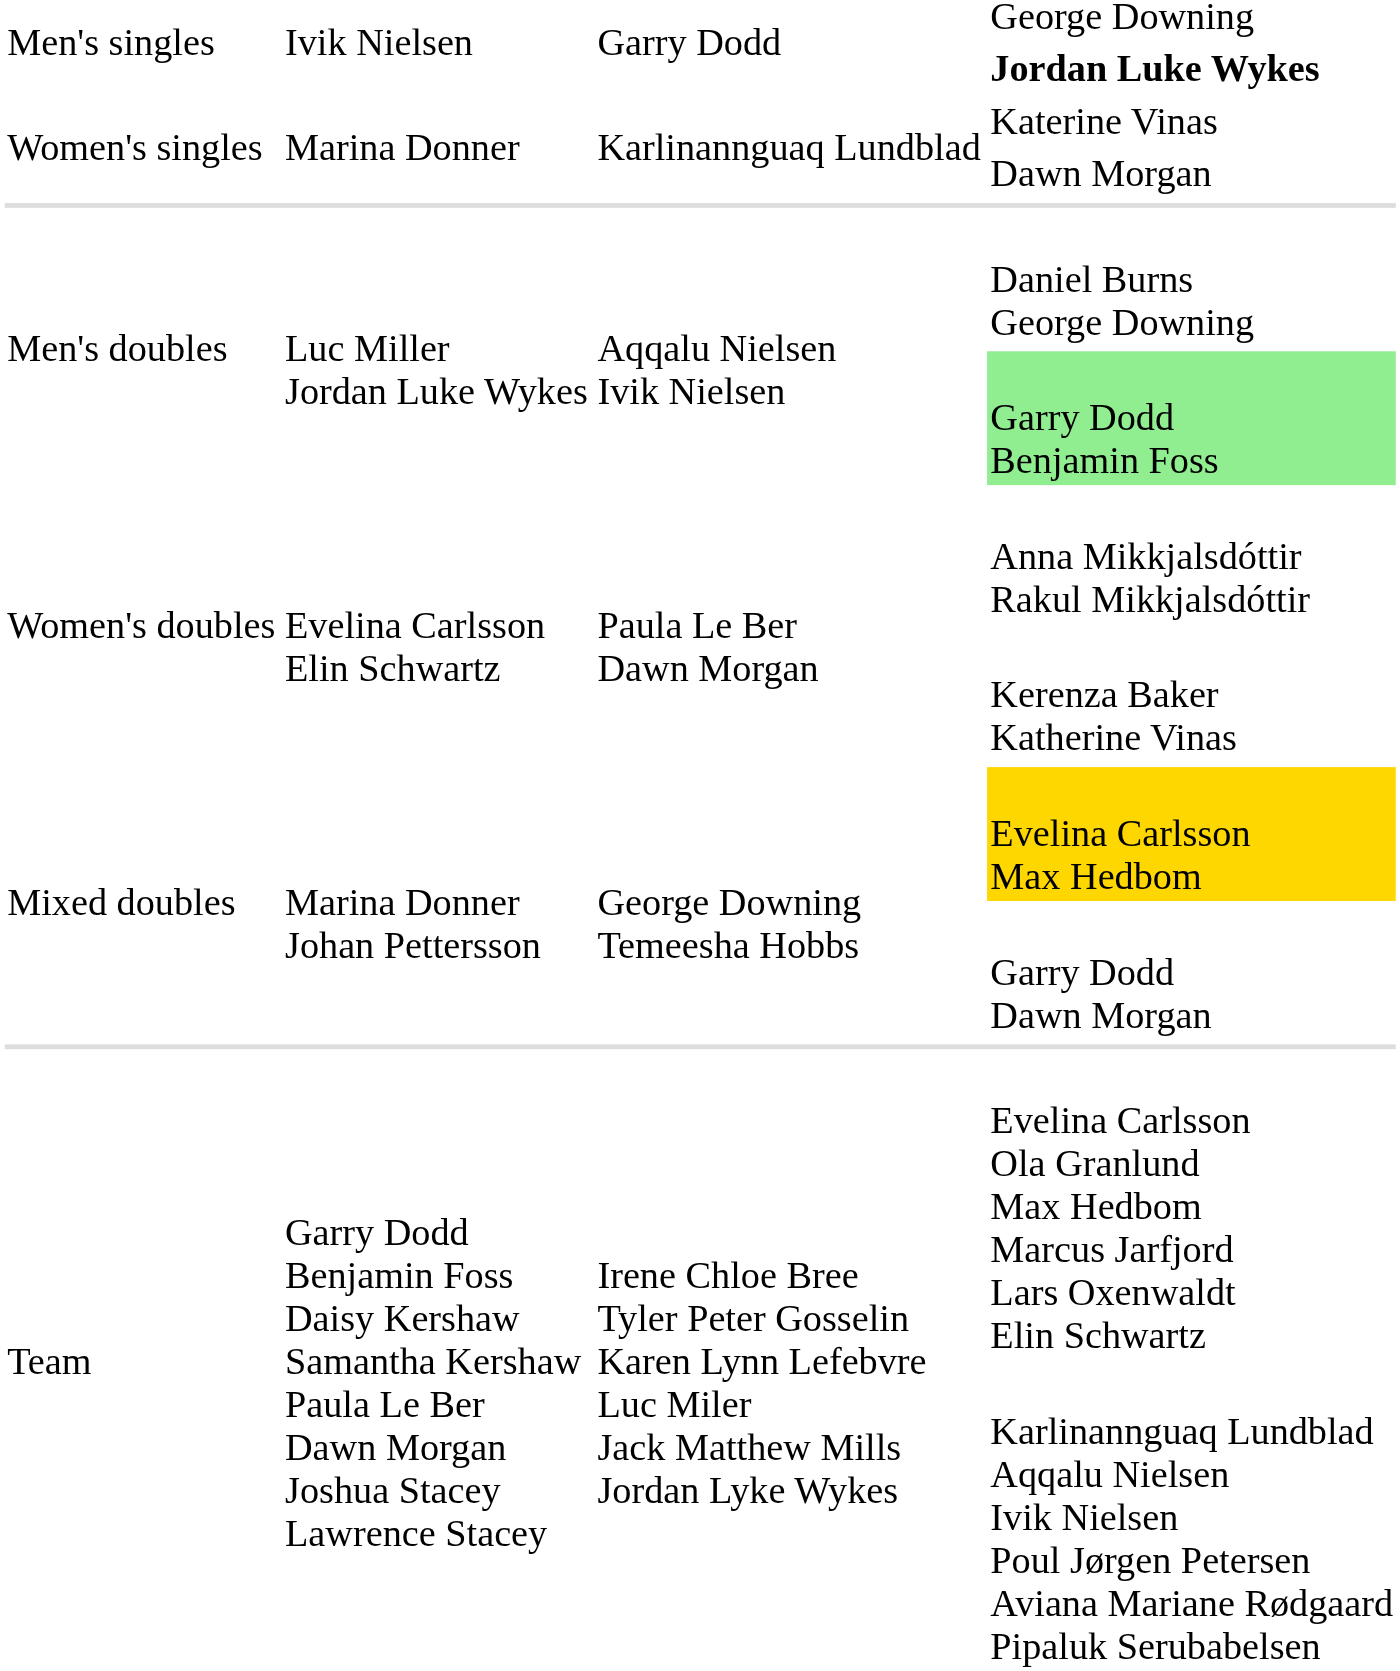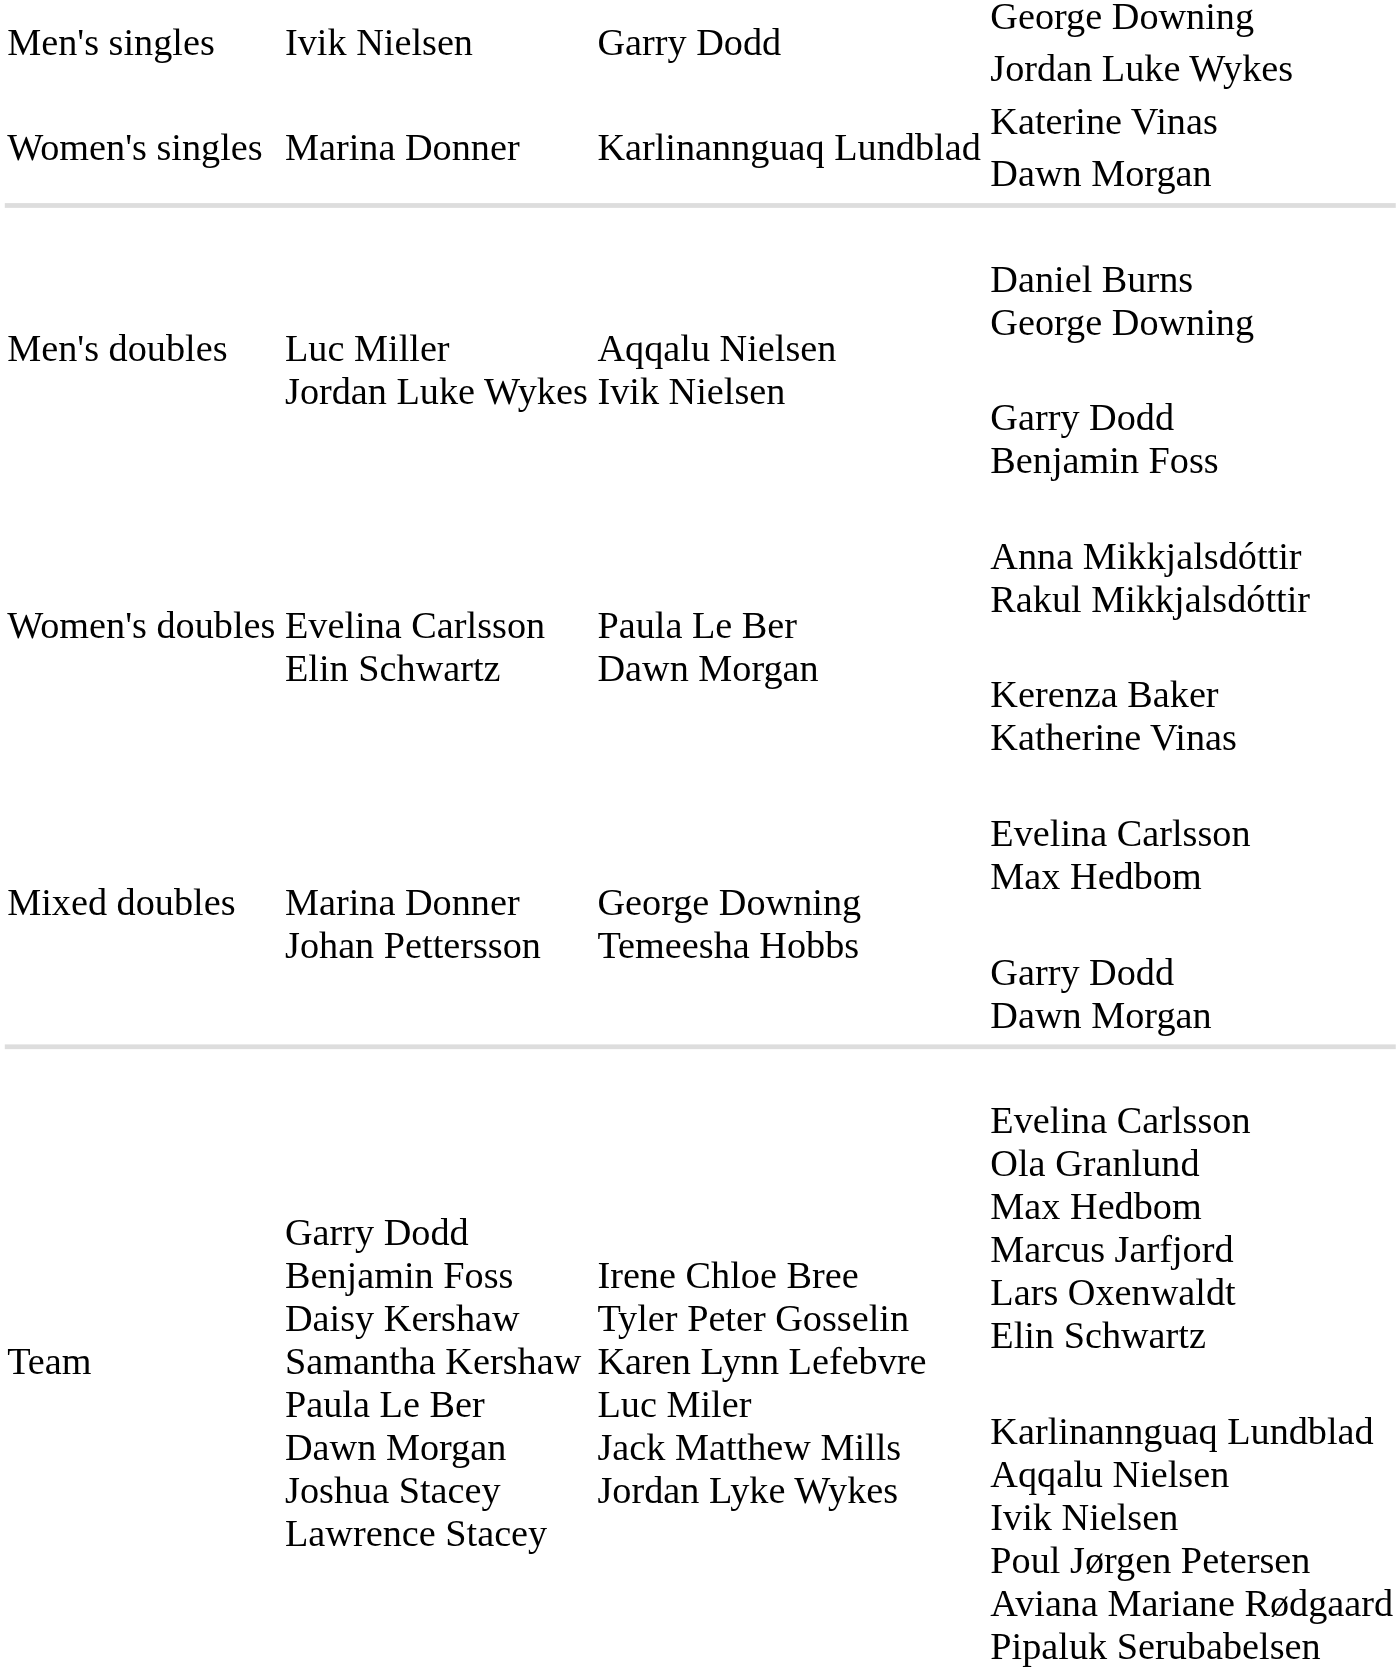(1155, 68) bold -> (1142, 68) normal
(1105, 439) lightgreen background -> (1105, 439) no background
(1120, 854) gold background -> (1120, 854) no background
